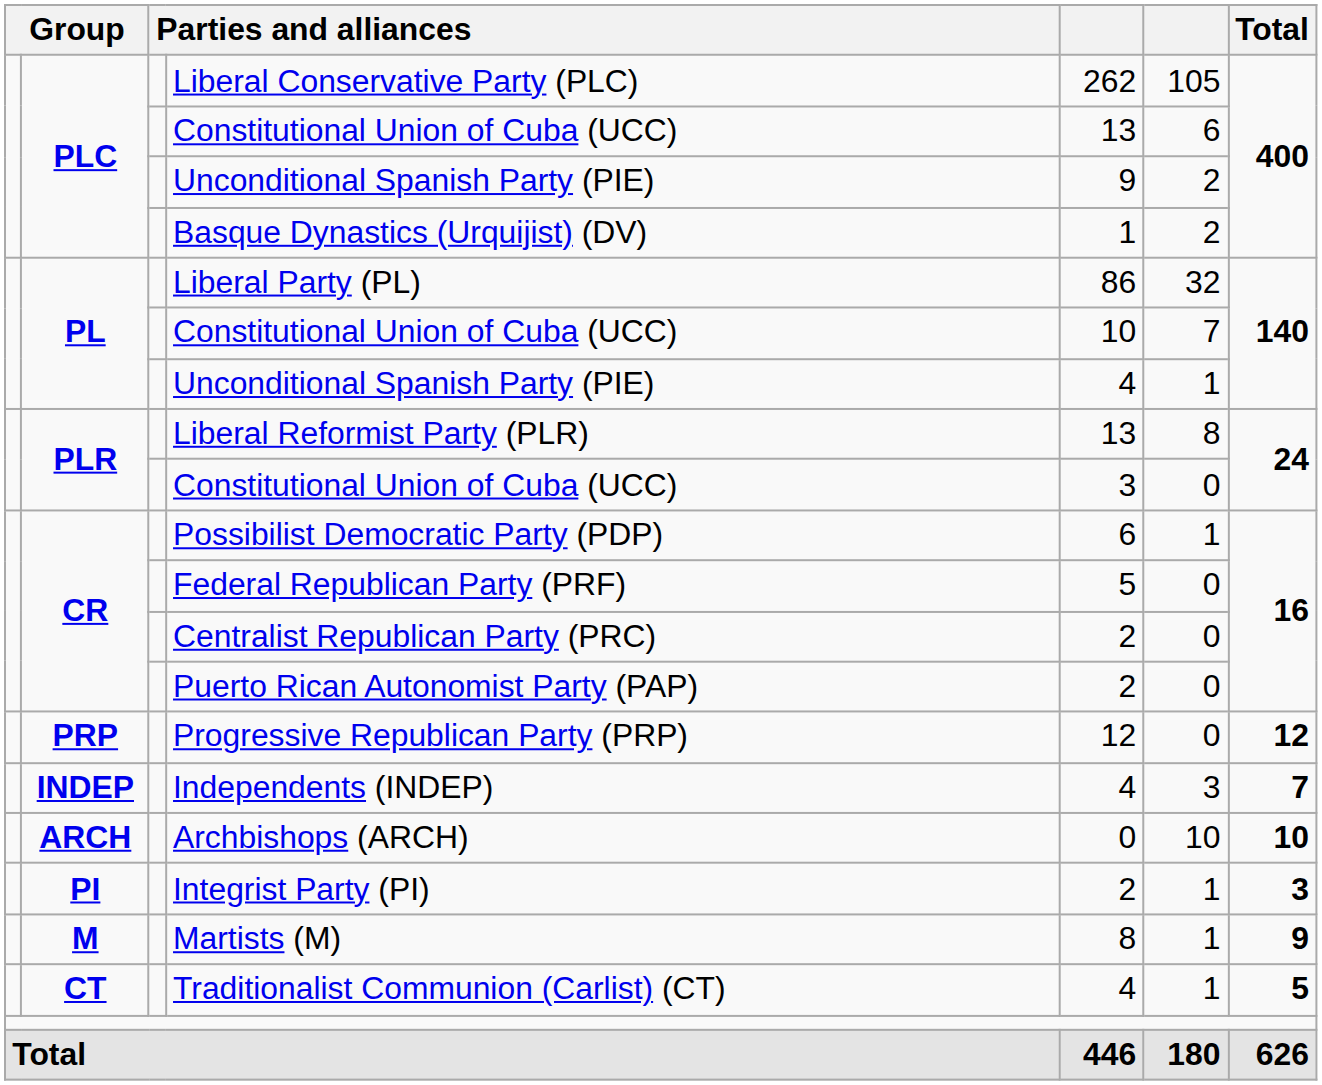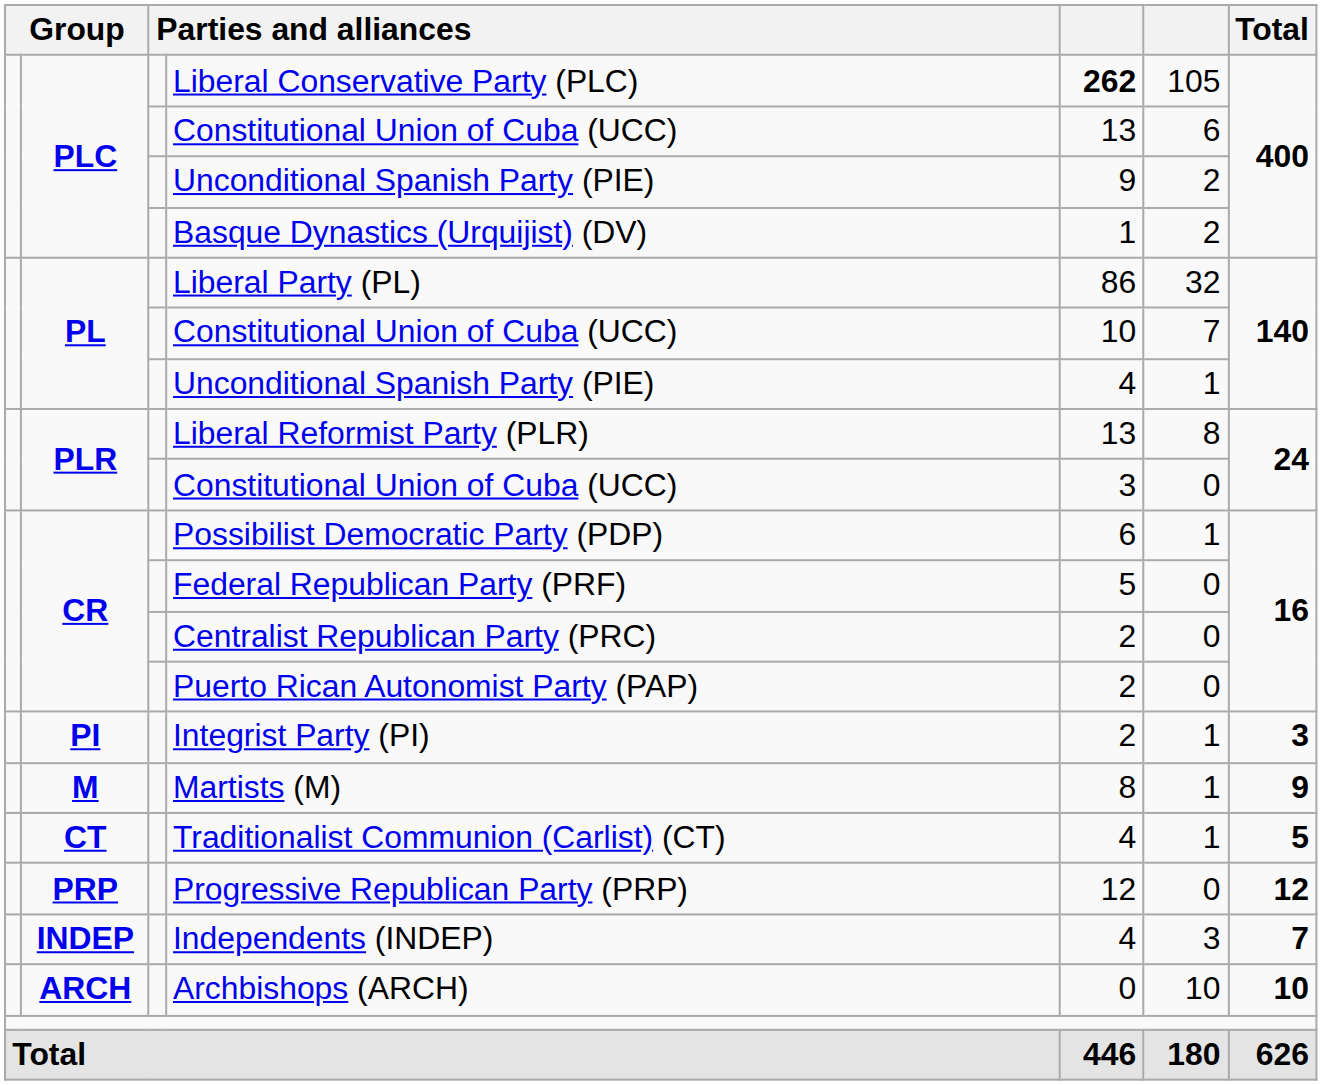(1110, 80) normal -> (1110, 80) bold
rows swapped: (85, 736) <-> (85, 888)
rows swapped: (85, 938) <-> (85, 787)
rows swapped: (85, 989) <-> (85, 837)
